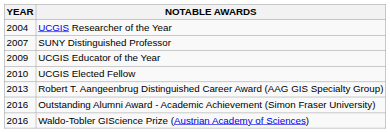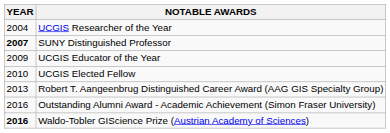(17, 43) normal -> (17, 43) bold
(17, 120) normal -> (17, 120) bold
